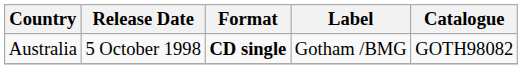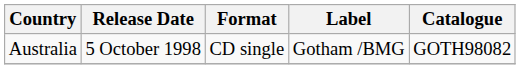(248, 48) bold -> (247, 48) normal
